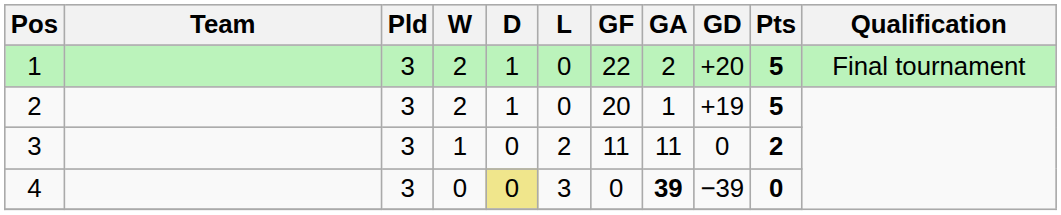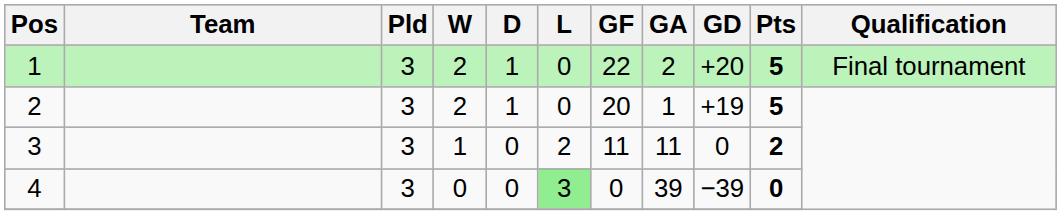(512, 188) khaki background -> (512, 188) no background
(564, 188) no background -> (564, 188) lightgreen background
(668, 188) bold -> (668, 188) normal
